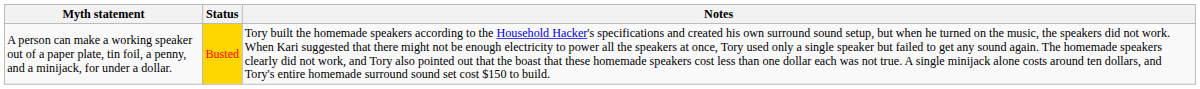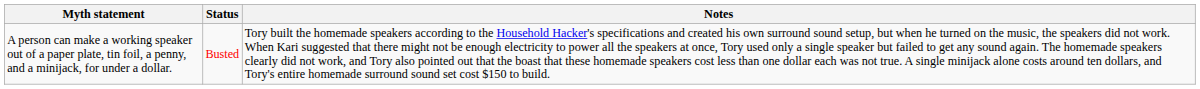(222, 53) gold background -> (222, 53) no background
